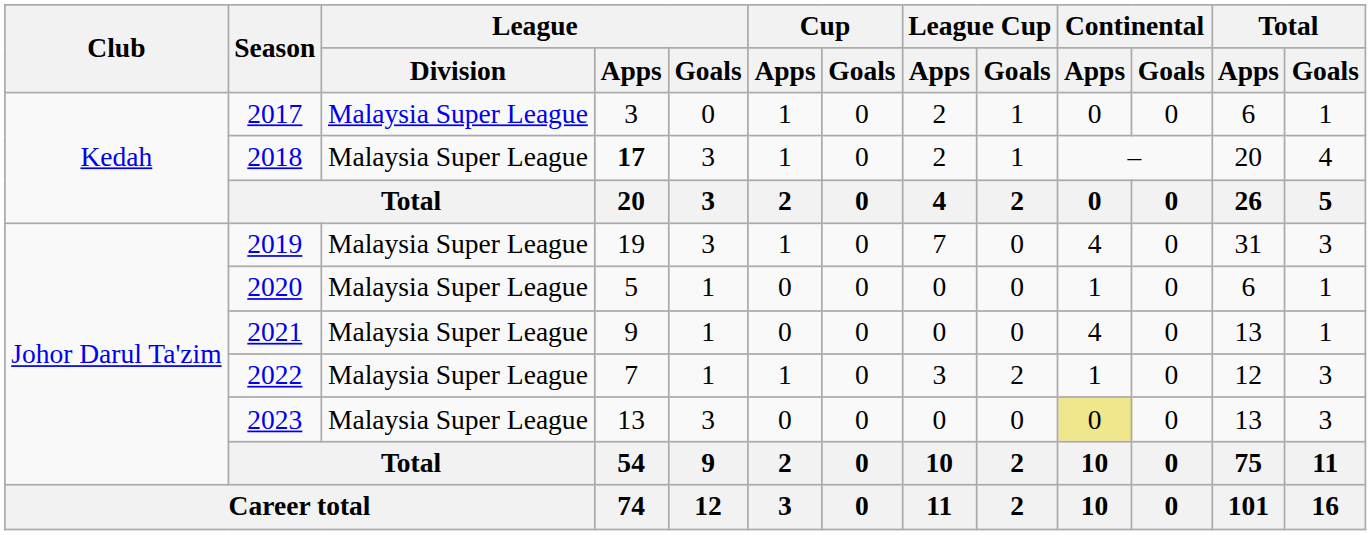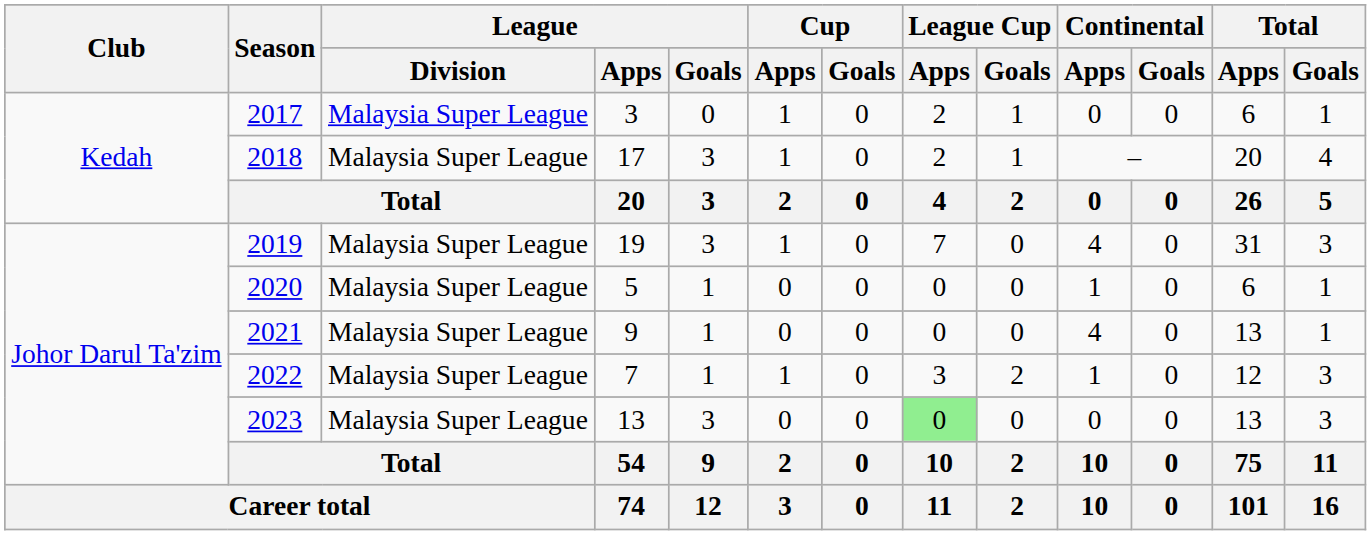(631, 157) bold -> (631, 157) normal
(939, 419) no background -> (939, 419) lightgreen background
(1095, 419) khaki background -> (1095, 419) no background
